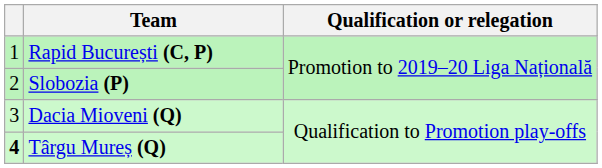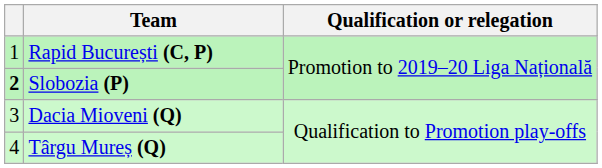(14, 83) normal -> (14, 83) bold
(14, 147) bold -> (14, 147) normal
